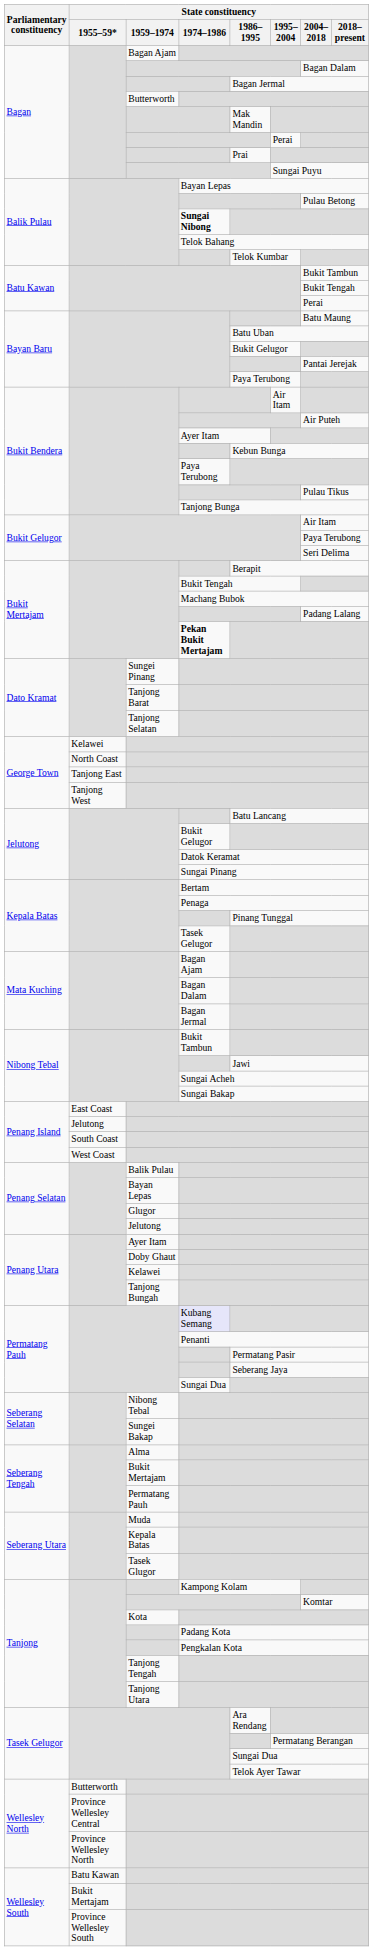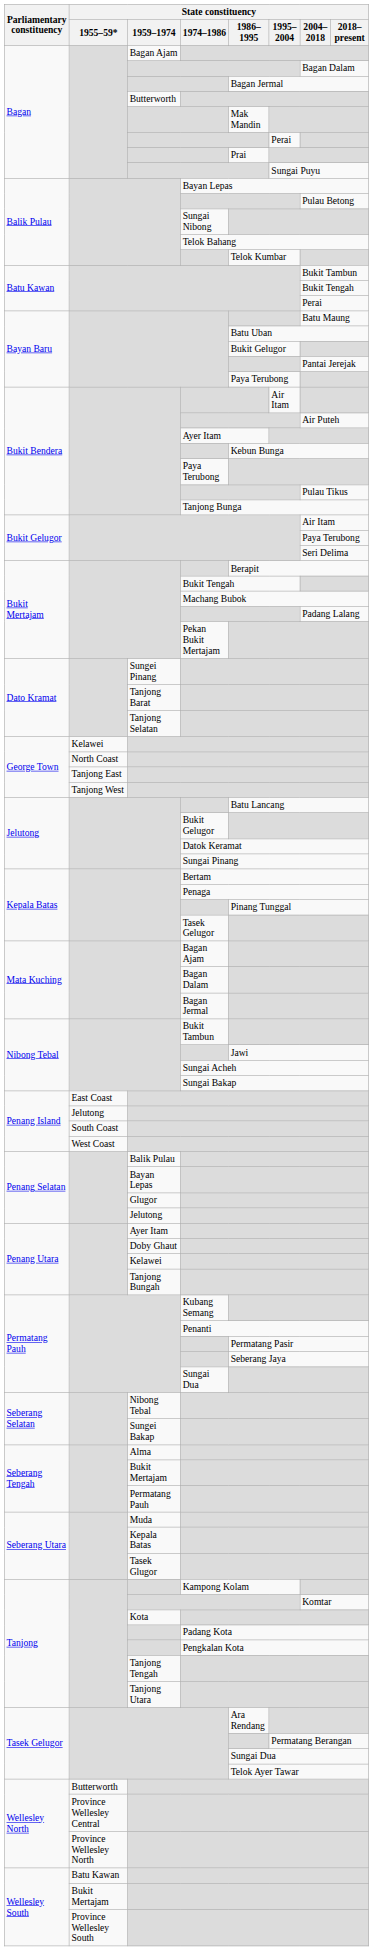(196, 221) bold -> (197, 221) normal
(202, 640) bold -> (201, 640) normal
(196, 1318) lavender background -> (198, 1308) no background
